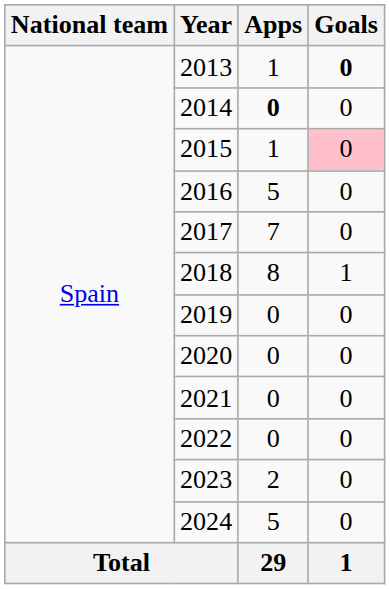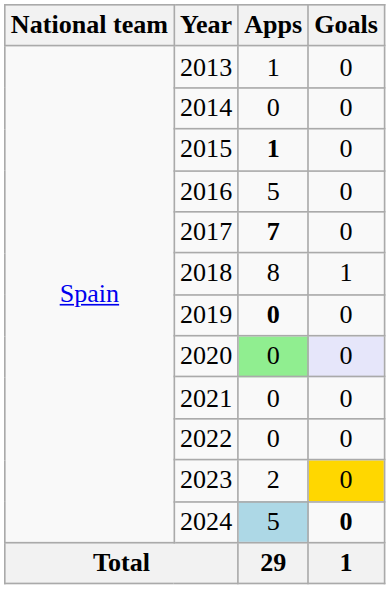(346, 66) bold -> (346, 66) normal
(273, 107) bold -> (273, 107) normal
(273, 149) normal -> (273, 149) bold
(346, 149) pink background -> (346, 149) no background
(273, 231) normal -> (273, 231) bold
(273, 314) normal -> (273, 314) bold
(273, 356) no background -> (273, 356) lightgreen background
(346, 356) no background -> (346, 356) lavender background
(346, 480) no background -> (346, 480) gold background
(273, 521) no background -> (273, 521) lightblue background
(346, 521) normal -> (346, 521) bold
